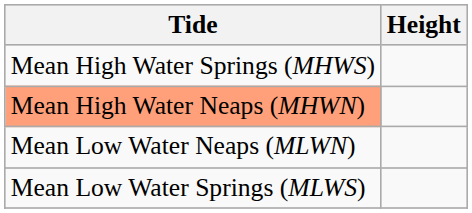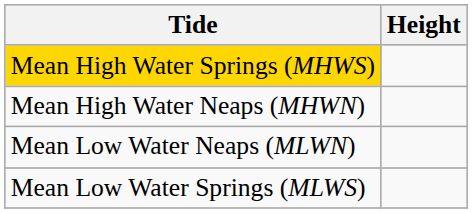(193, 65) no background -> (193, 65) gold background
(188, 106) lightsalmon background -> (188, 106) no background
